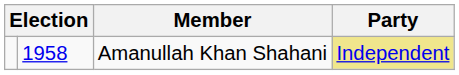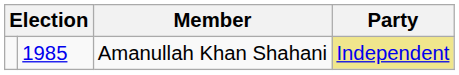(45, 52) 1958 -> (45, 52) 1985
